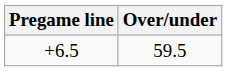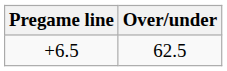(170, 50) 59.5 -> (170, 50) 62.5
